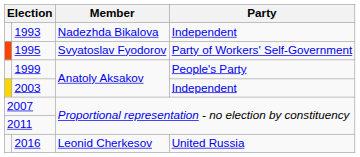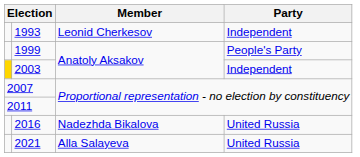(108, 32) Nadezhda Bikalova -> (105, 32) Leonid Cherkesov
- row: (27, 50)
(105, 143) Leonid Cherkesov -> (108, 124) Nadezhda Bikalova
+ row: (27, 143)
